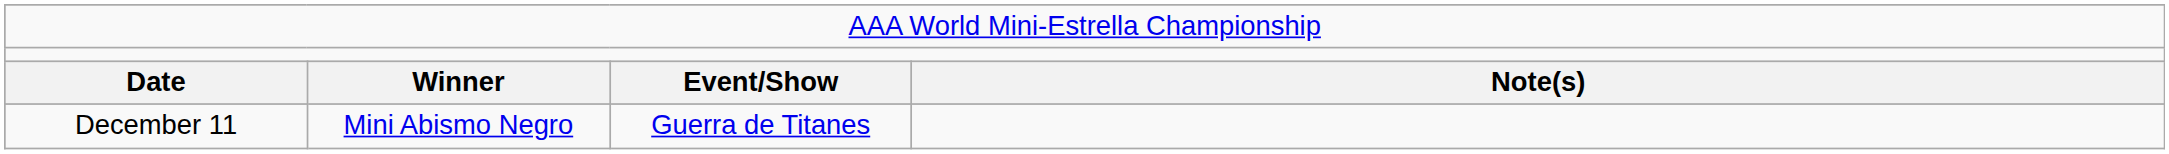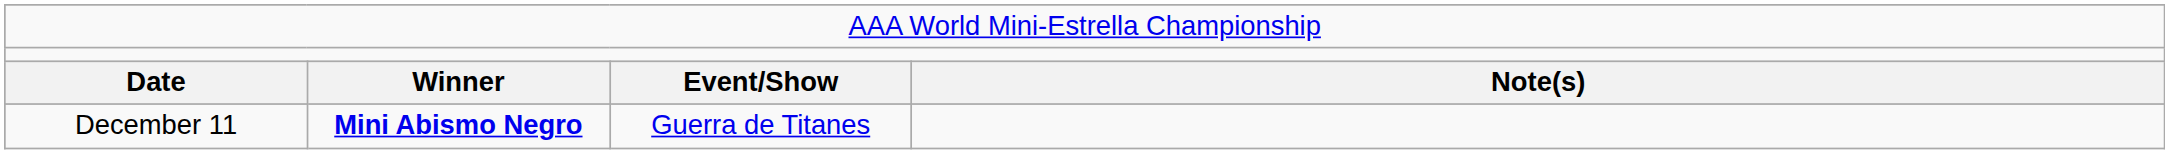(458, 125) normal -> (458, 125) bold
